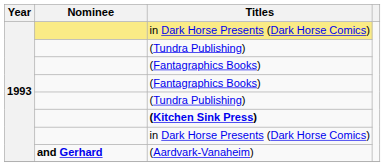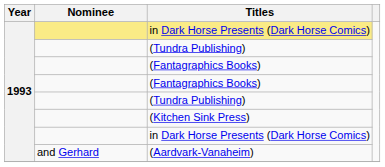(203, 118) bold -> (200, 118) normal
(70, 153) bold -> (68, 153) normal
